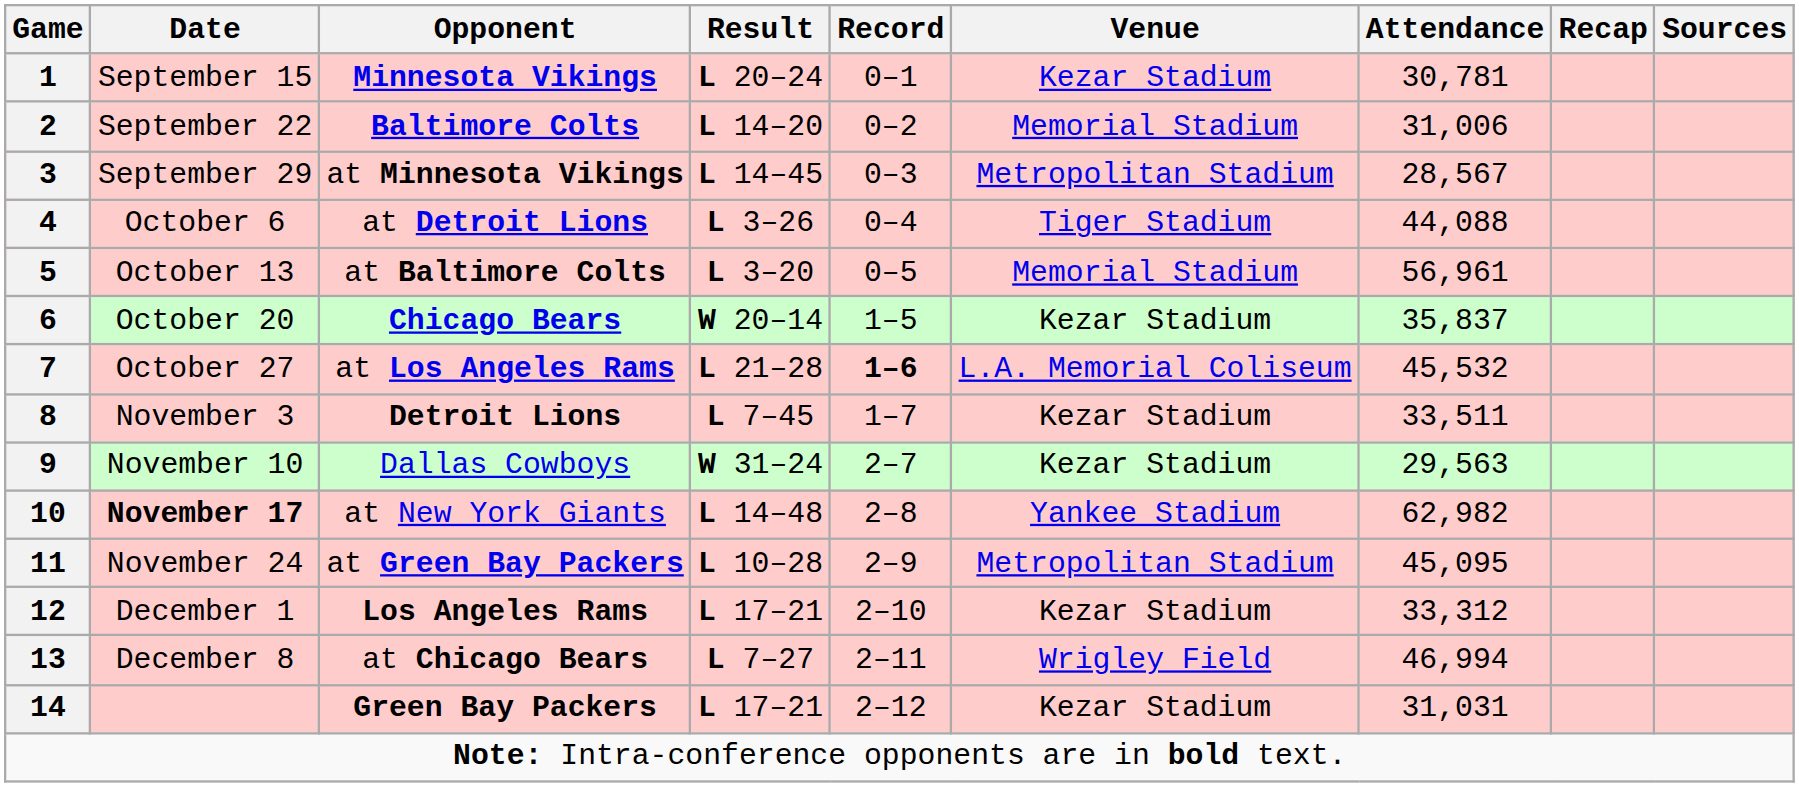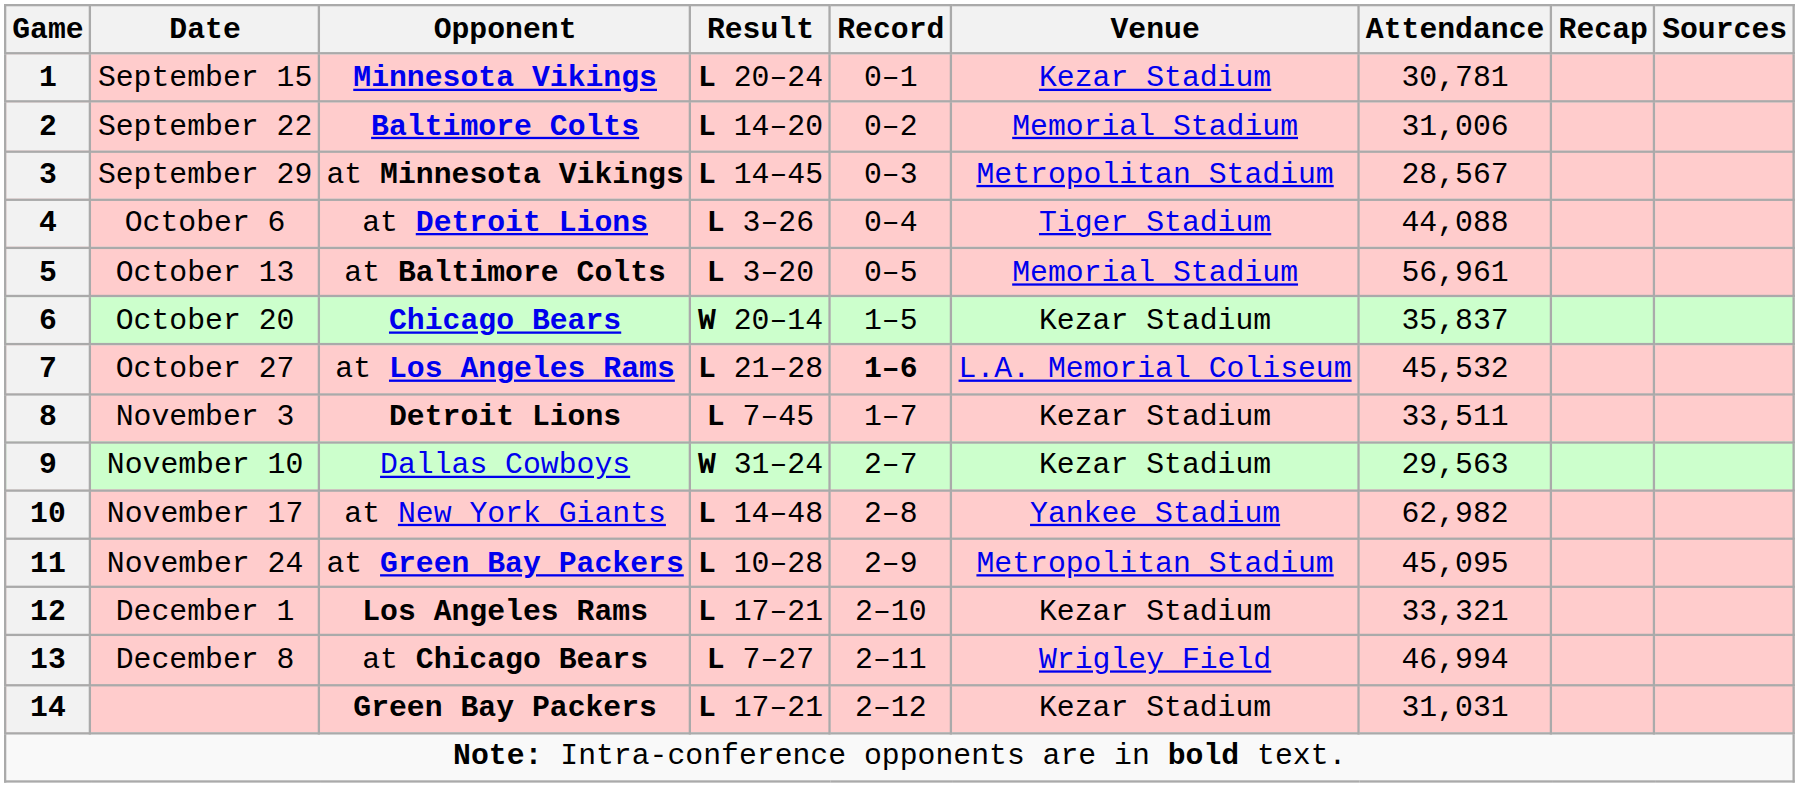(205, 515) bold -> (205, 515) normal
(1455, 612) 33,312 -> (1455, 612) 33,321
